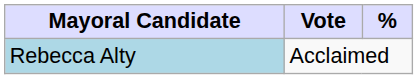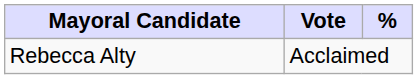(73, 55) lightblue background -> (73, 55) no background
